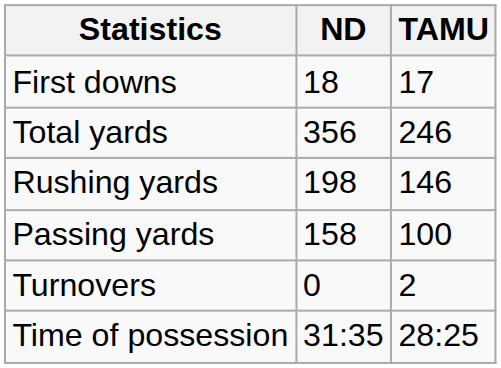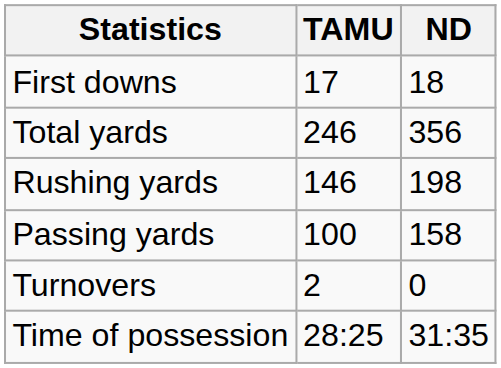columns swapped: (343, 30) <-> (444, 30)
